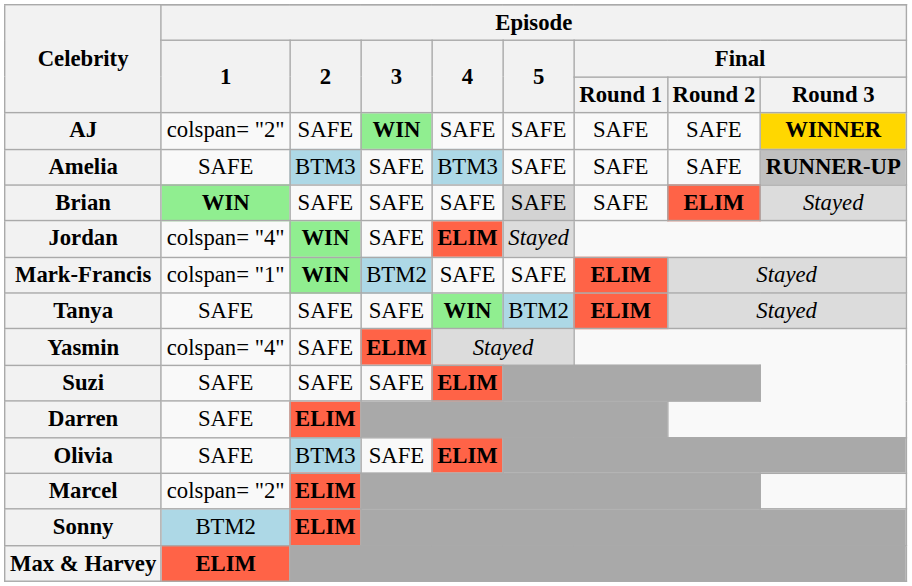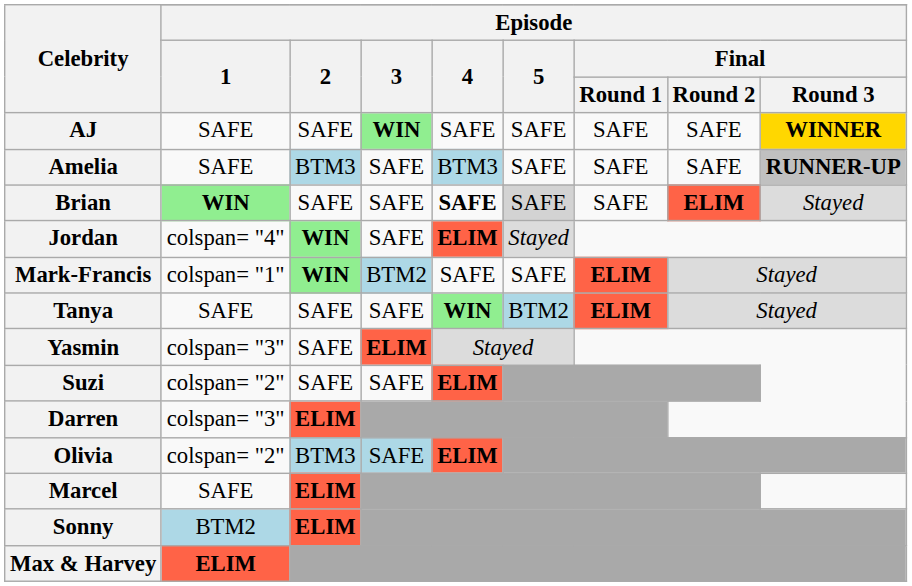(226, 130) colspan= "2" -> (226, 130) SAFE
(467, 202) normal -> (467, 202) bold
(226, 346) colspan= "4" -> (226, 346) colspan= "3"
(226, 382) SAFE -> (226, 382) colspan= "2"
(226, 418) SAFE -> (226, 418) colspan= "3"
(226, 454) SAFE -> (226, 454) colspan= "2"
(396, 454) no background -> (396, 454) lightblue background
(226, 490) colspan= "2" -> (226, 490) SAFE
